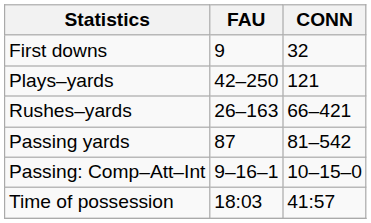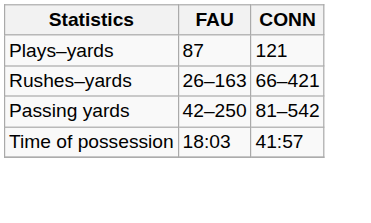- row: (58, 50)
(246, 80) 42–250 -> (193, 50) 87
(225, 141) 87 -> (215, 111) 42–250
- row: (107, 172)
